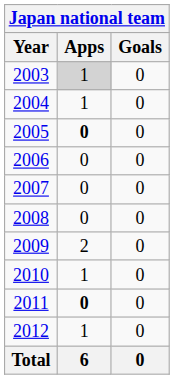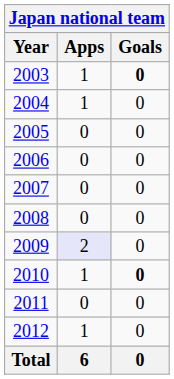(84, 75) lightgrey background -> (84, 75) no background
(140, 75) normal -> (140, 75) bold
(84, 132) bold -> (84, 132) normal
(84, 246) no background -> (84, 246) lavender background
(140, 274) normal -> (140, 274) bold
(84, 302) bold -> (84, 302) normal
